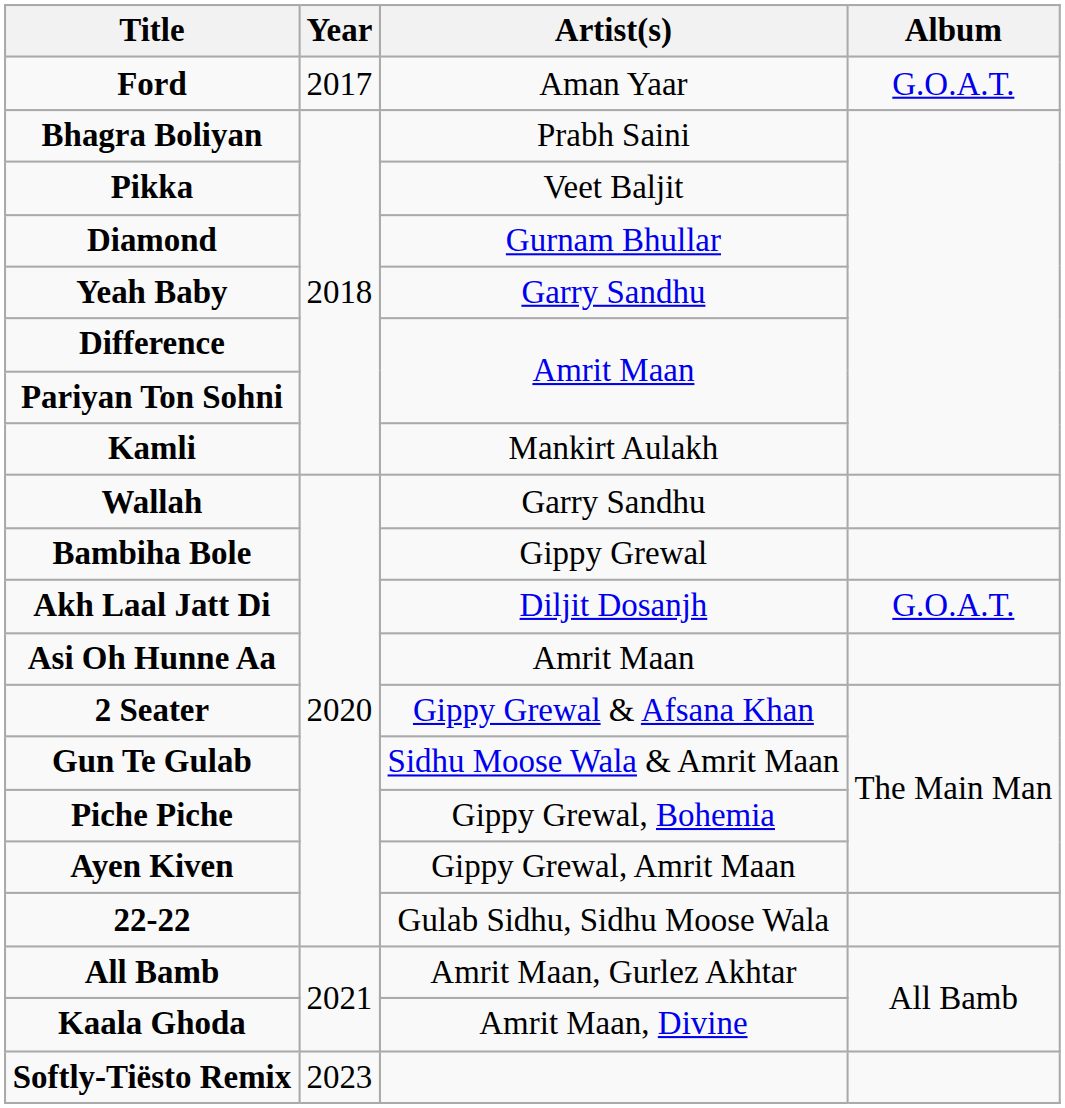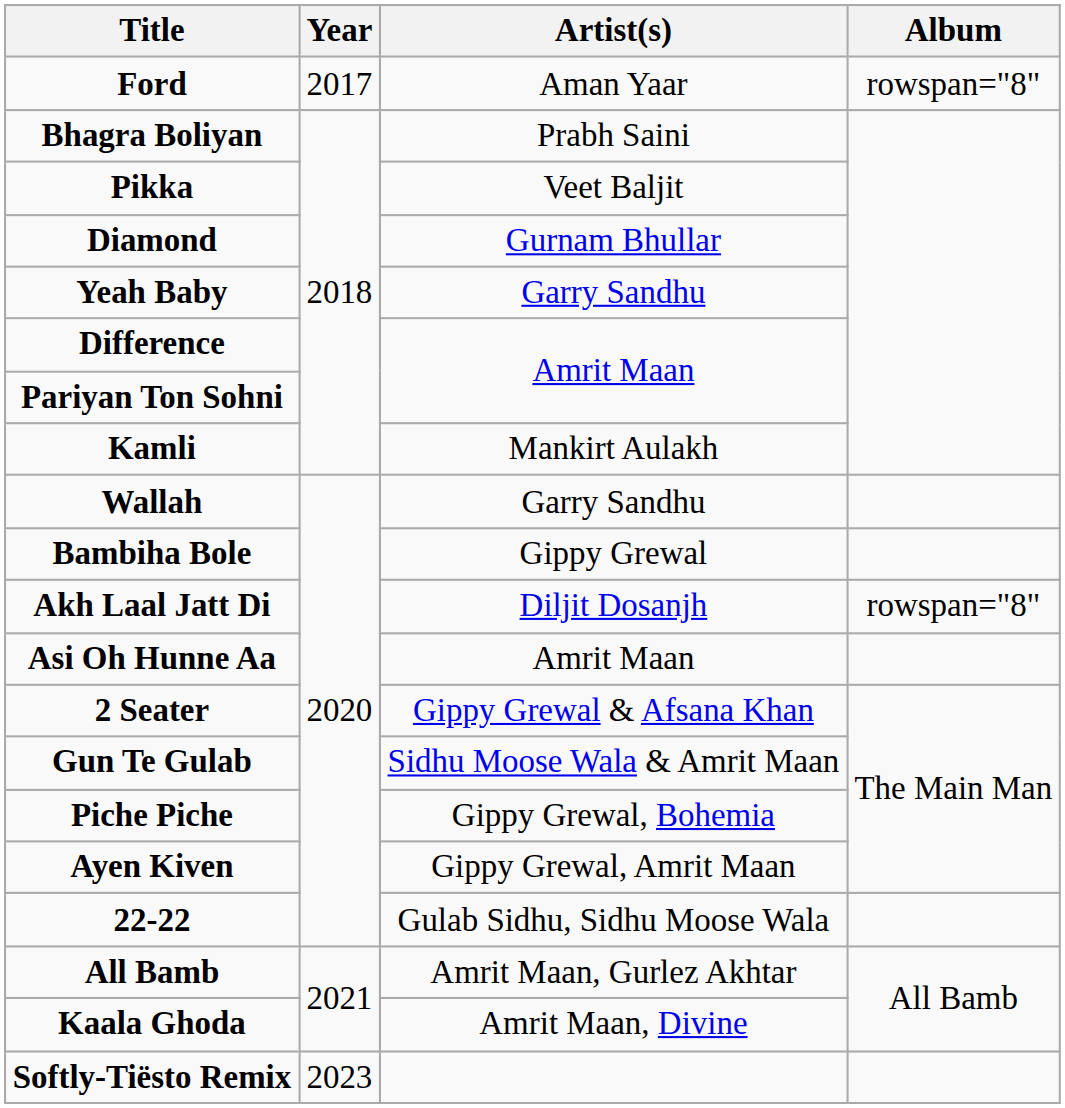(953, 82) G.O.A.T. -> (953, 82) rowspan="8"
(953, 605) G.O.A.T. -> (953, 605) rowspan="8"
